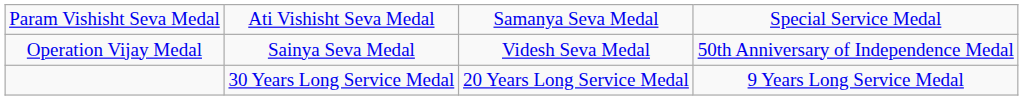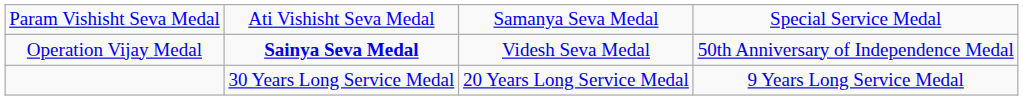(341, 49) normal -> (341, 49) bold
